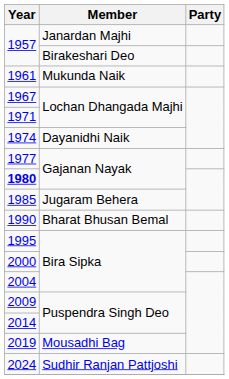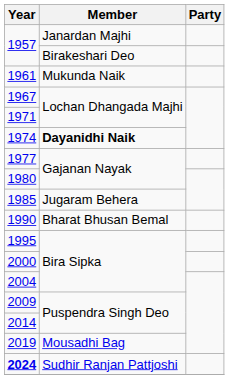(86, 138) normal -> (89, 138) bold
(22, 179) bold -> (22, 179) normal
(22, 364) normal -> (22, 364) bold
